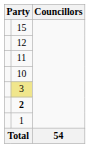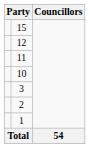(22, 89) khaki background -> (22, 89) no background
(22, 105) bold -> (22, 105) normal
